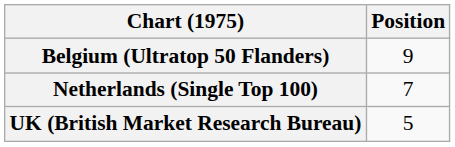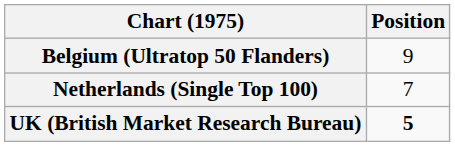(408, 123) normal -> (408, 123) bold
